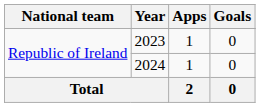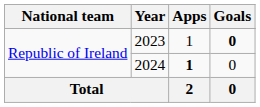(232, 41) normal -> (232, 41) bold
(189, 65) normal -> (189, 65) bold
